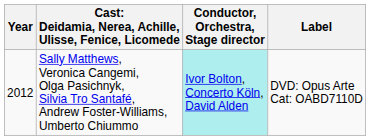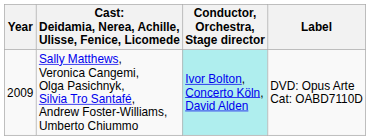(20, 92) 2012 -> (20, 92) 2009
